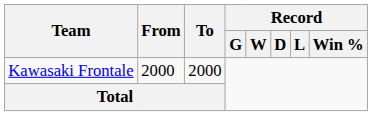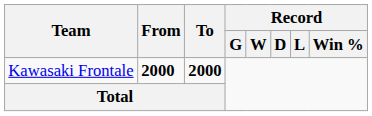(158, 70) normal -> (158, 70) bold
(205, 70) normal -> (205, 70) bold
